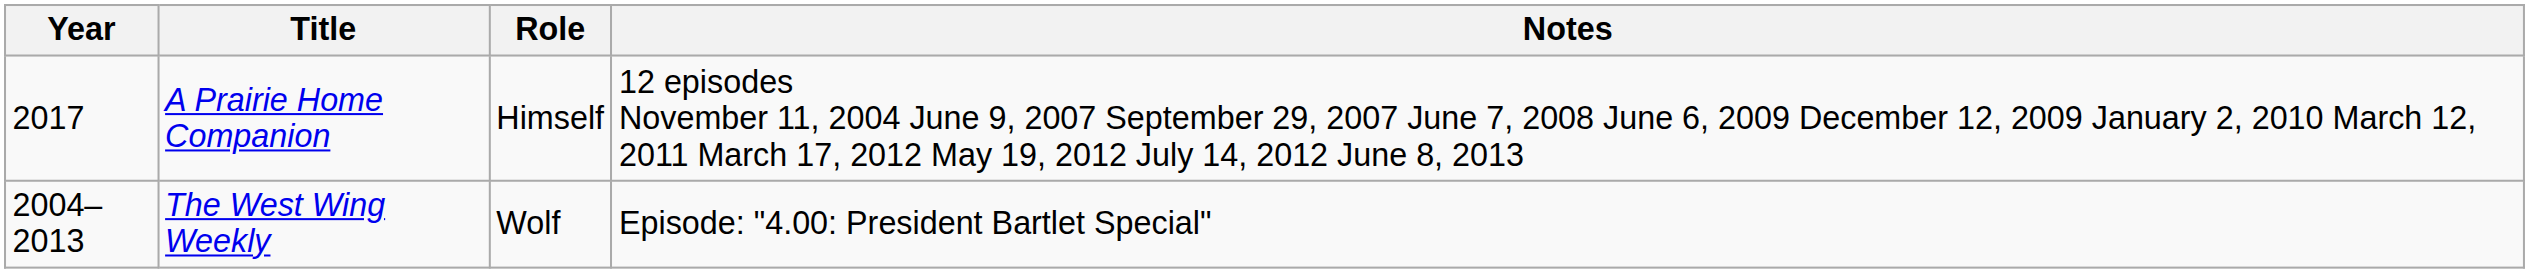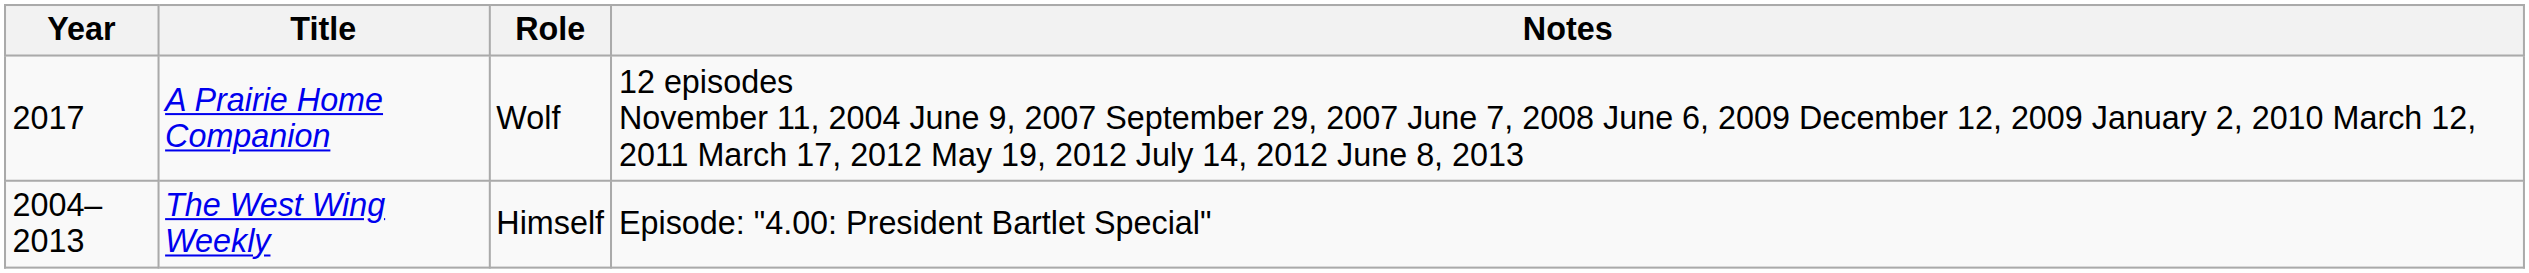(550, 117) Himself -> (528, 117) Wolf
(528, 223) Wolf -> (550, 223) Himself
